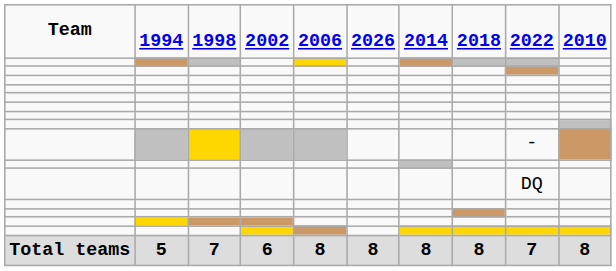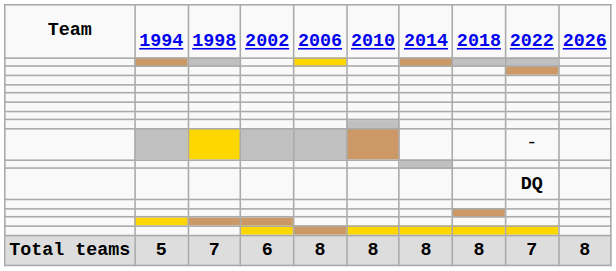columns swapped: (585, 42) <-> (373, 42)
(532, 184) normal -> (532, 184) bold
